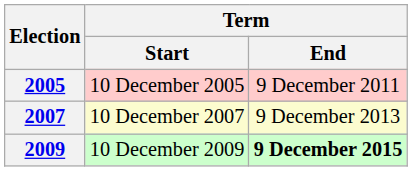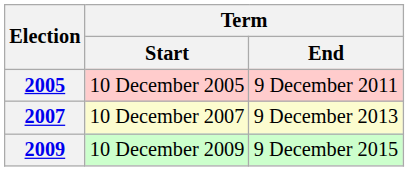(328, 149) bold -> (326, 149) normal
